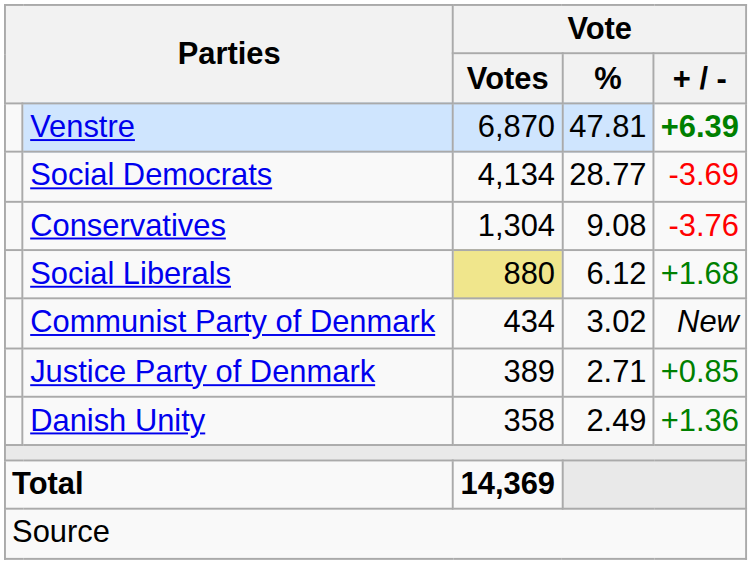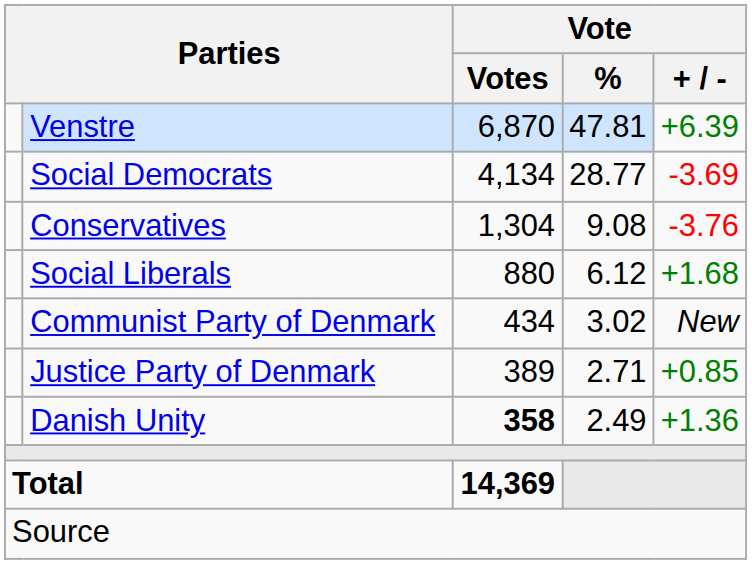(700, 126) bold -> (700, 126) normal
(529, 273) khaki background -> (529, 273) no background
(529, 420) normal -> (529, 420) bold
